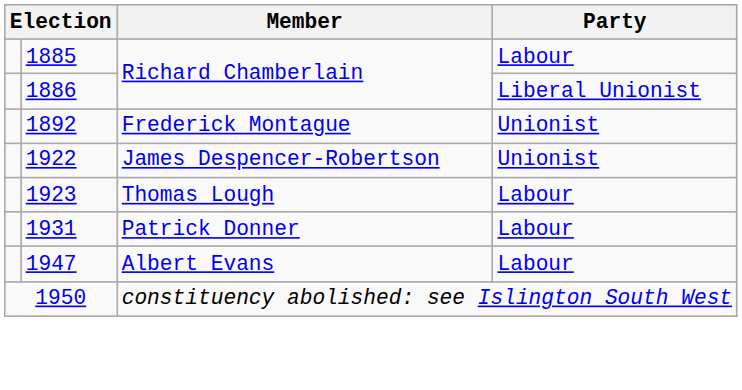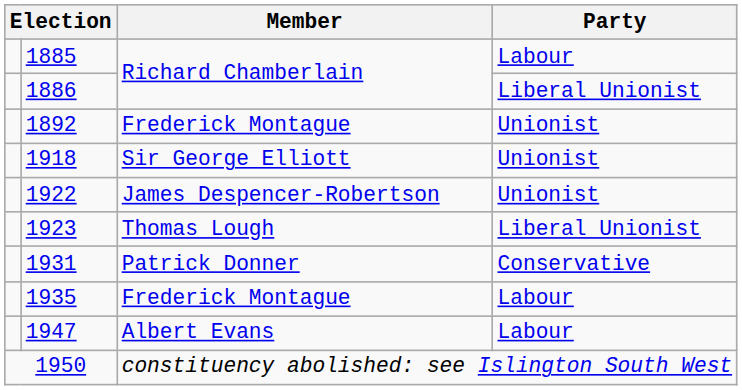+ row: (51, 160)
(536, 195) Labour -> (599, 229) Liberal Unionist
(536, 229) Labour -> (574, 264) Conservative
+ row: (51, 298)
